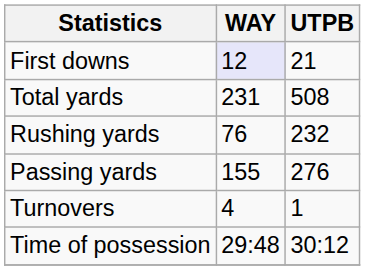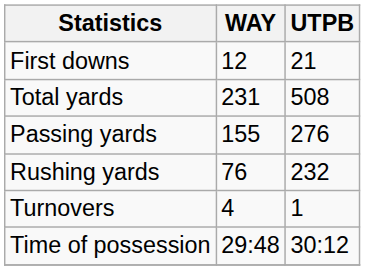(234, 60) lavender background -> (234, 60) no background
rows swapped: (85, 134) <-> (83, 171)
